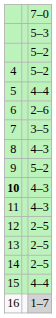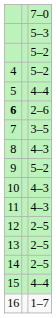(13, 110) normal -> (13, 110) bold
(13, 187) bold -> (13, 187) normal
(40, 303) lightgrey background -> (40, 303) no background
